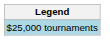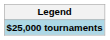(52, 28) normal -> (55, 28) bold
